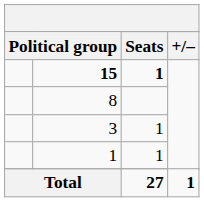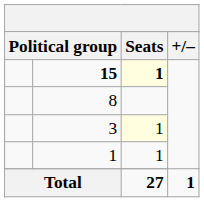(159, 73) no background -> (159, 73) lightyellow background
(159, 127) no background -> (159, 127) lightyellow background
